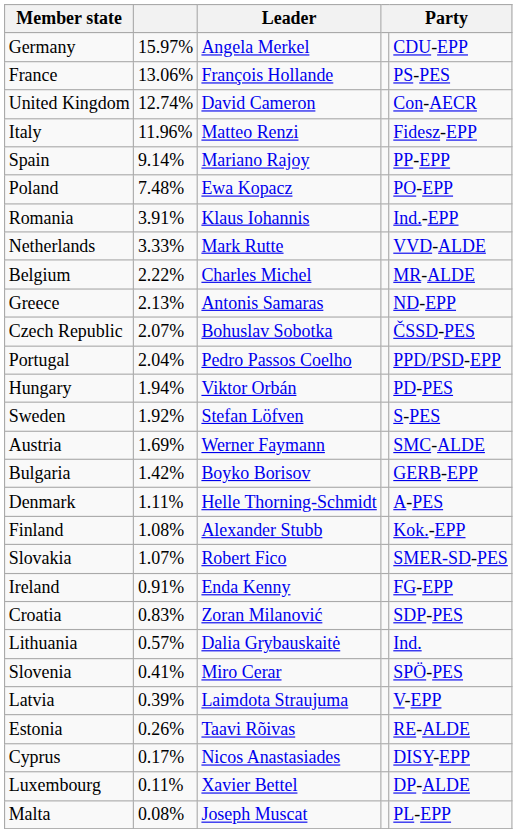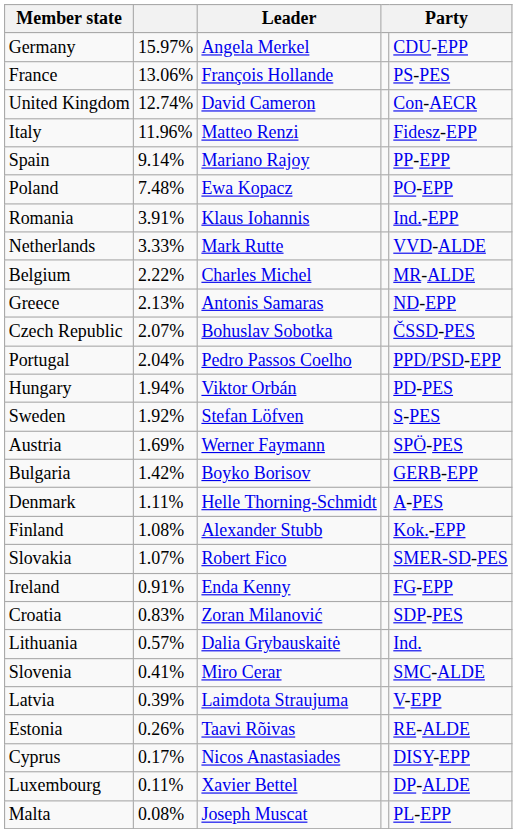(439, 445) SMC-ALDE -> (428, 445) SPÖ-PES
(428, 672) SPÖ-PES -> (439, 672) SMC-ALDE
